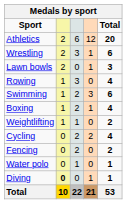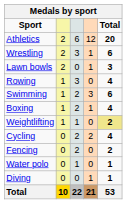(110, 123) no background -> (110, 123) khaki background
(63, 178) bold -> (63, 178) normal
